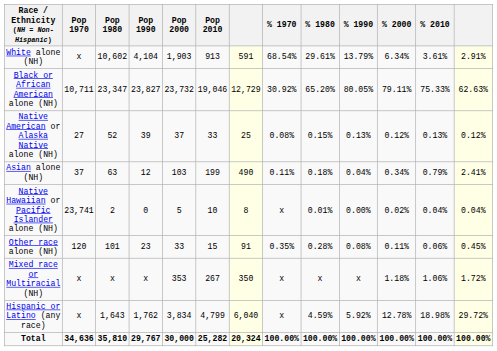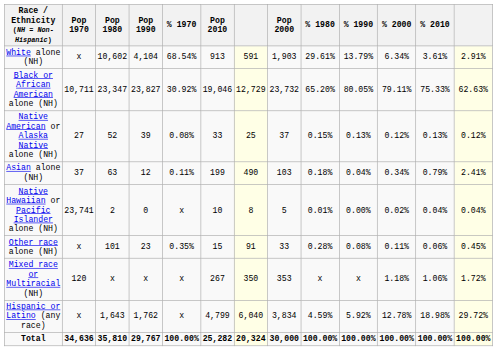columns swapped: (179, 25) <-> (282, 25)
(79, 247) 120 -> (79, 247) x
(79, 279) x -> (79, 279) 120
